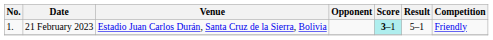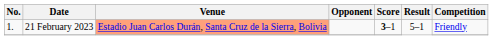(212, 27) no background -> (212, 27) lightsalmon background
(388, 27) paleturquoise background -> (388, 27) no background
